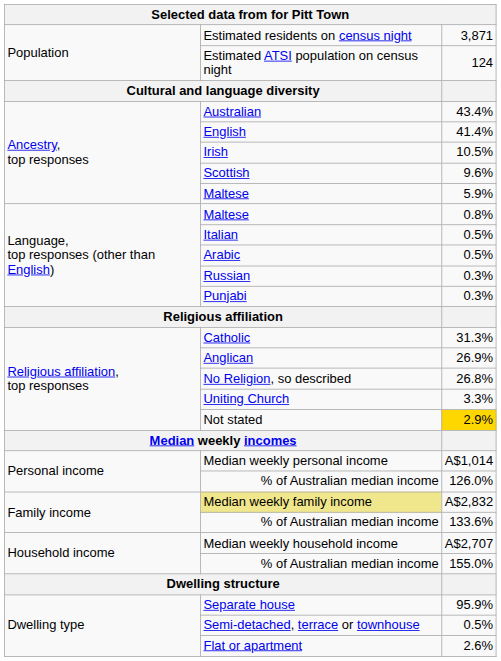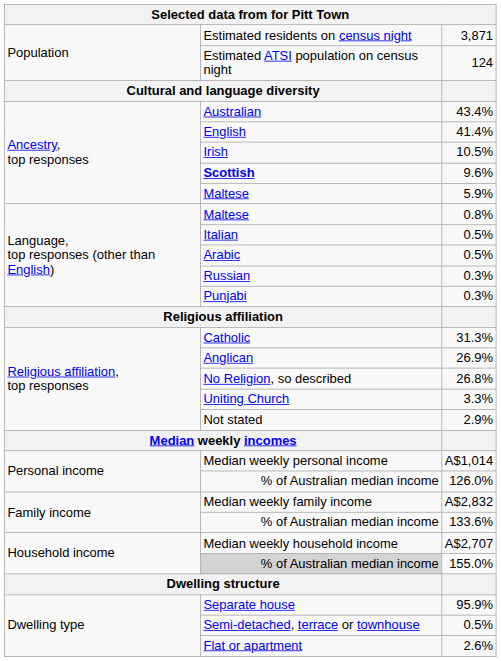(227, 173) normal -> (229, 173) bold
(478, 419) gold background -> (478, 419) no background
(288, 502) khaki background -> (288, 502) no background
(350, 563) no background -> (350, 563) lightgrey background
